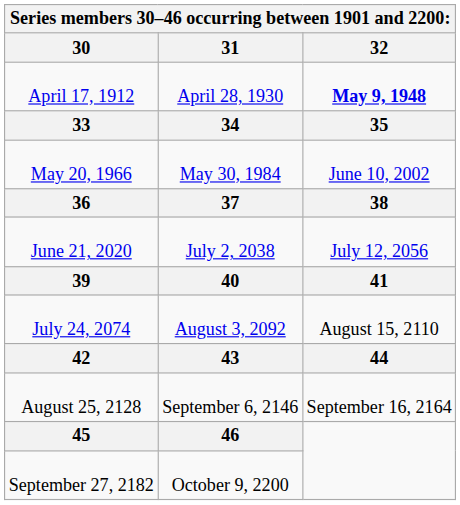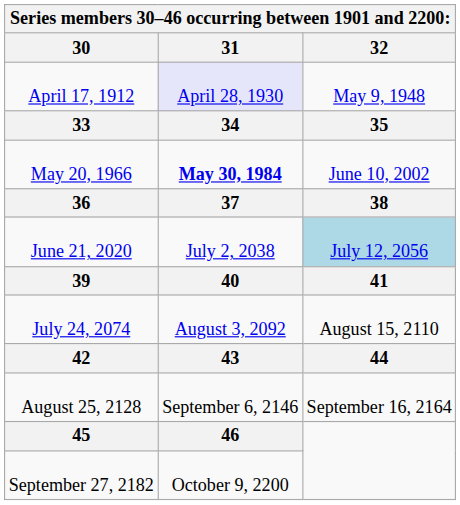(230, 96) no background -> (230, 96) lavender background
(379, 96) bold -> (379, 96) normal
(230, 174) normal -> (230, 174) bold
(379, 251) no background -> (379, 251) lightblue background
